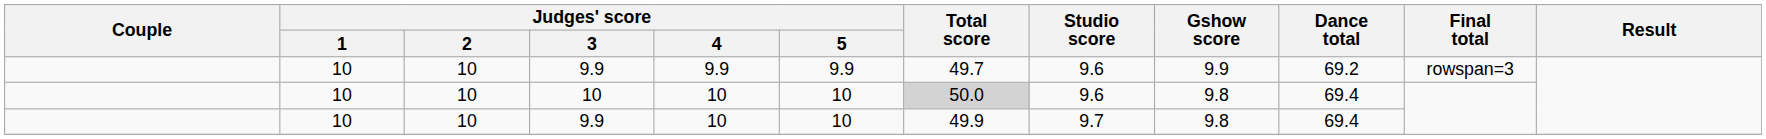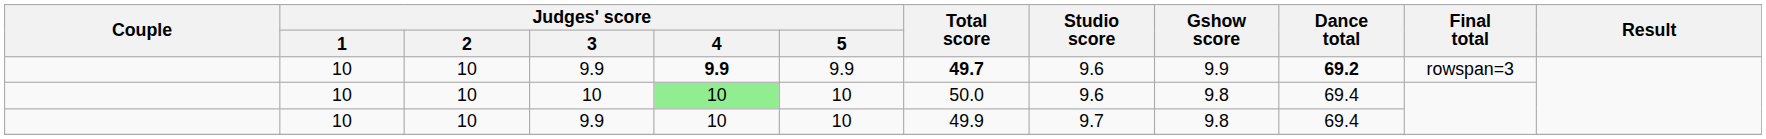(717, 69) normal -> (717, 69) bold
(967, 69) normal -> (967, 69) bold
(1341, 69) normal -> (1341, 69) bold
(717, 95) no background -> (717, 95) lightgreen background
(967, 95) lightgrey background -> (967, 95) no background
